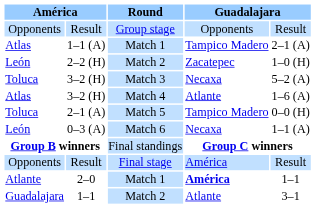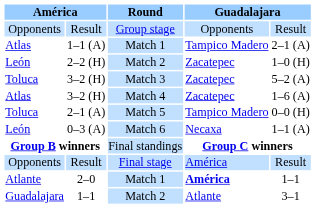(204, 79) Necaxa -> (210, 79) Zacatepec
(203, 95) Atlante -> (210, 95) Zacatepec
